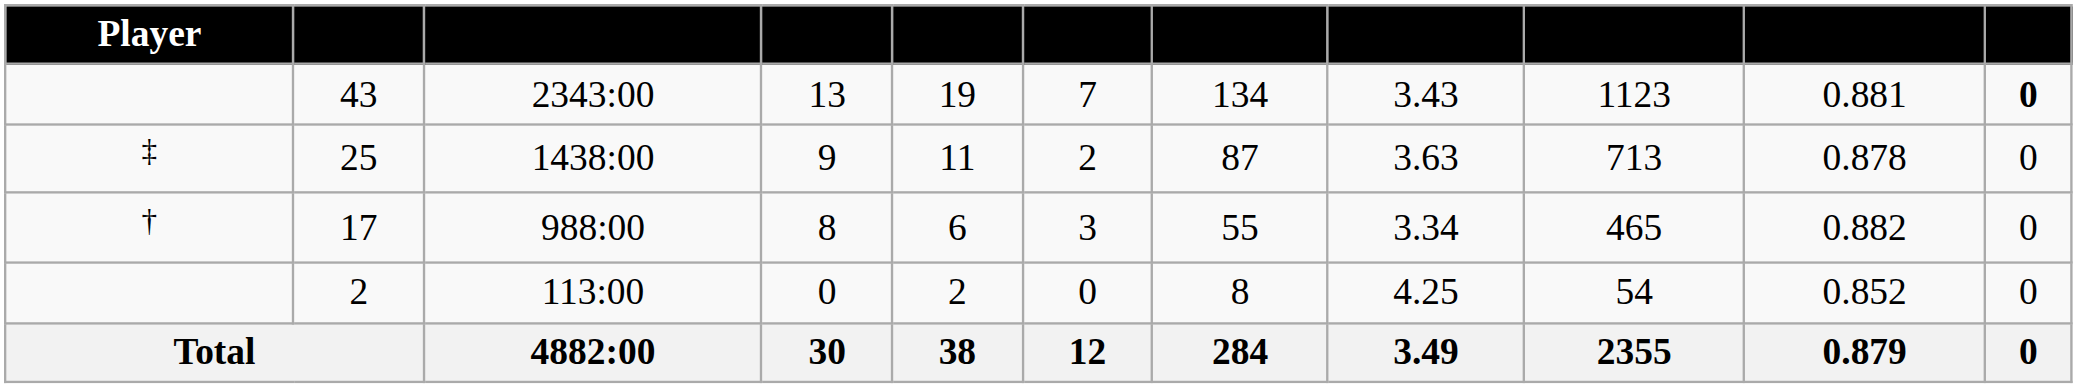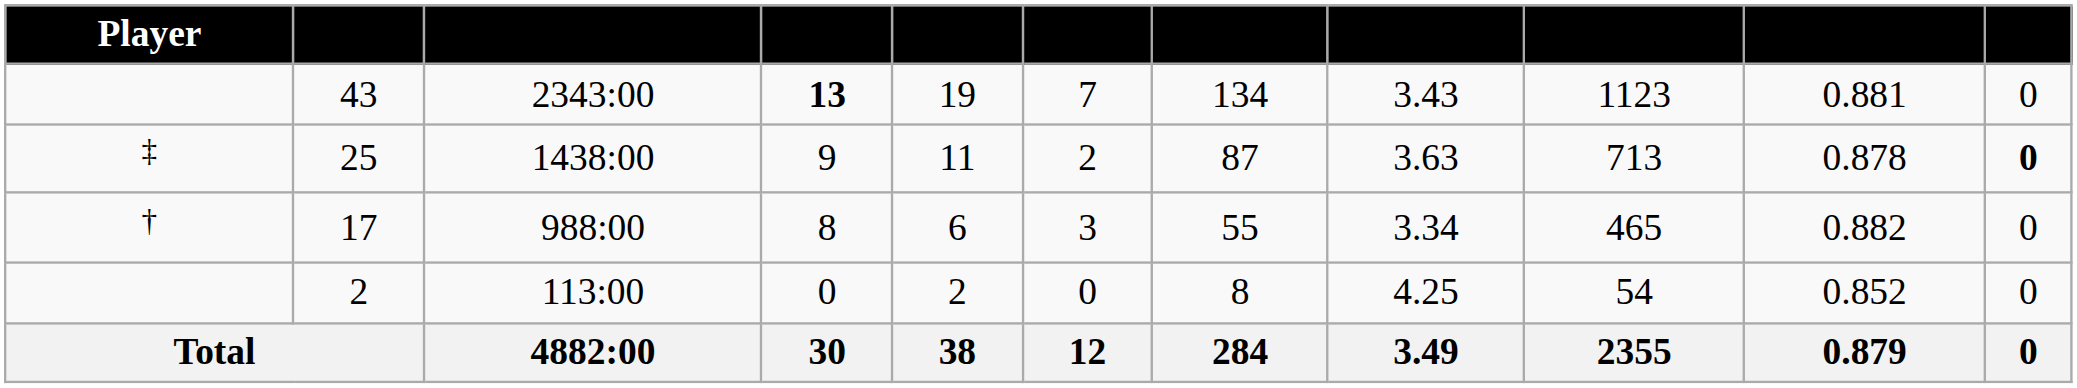(827, 93) normal -> (827, 93) bold
(2028, 93) bold -> (2028, 93) normal
(2028, 157) normal -> (2028, 157) bold
